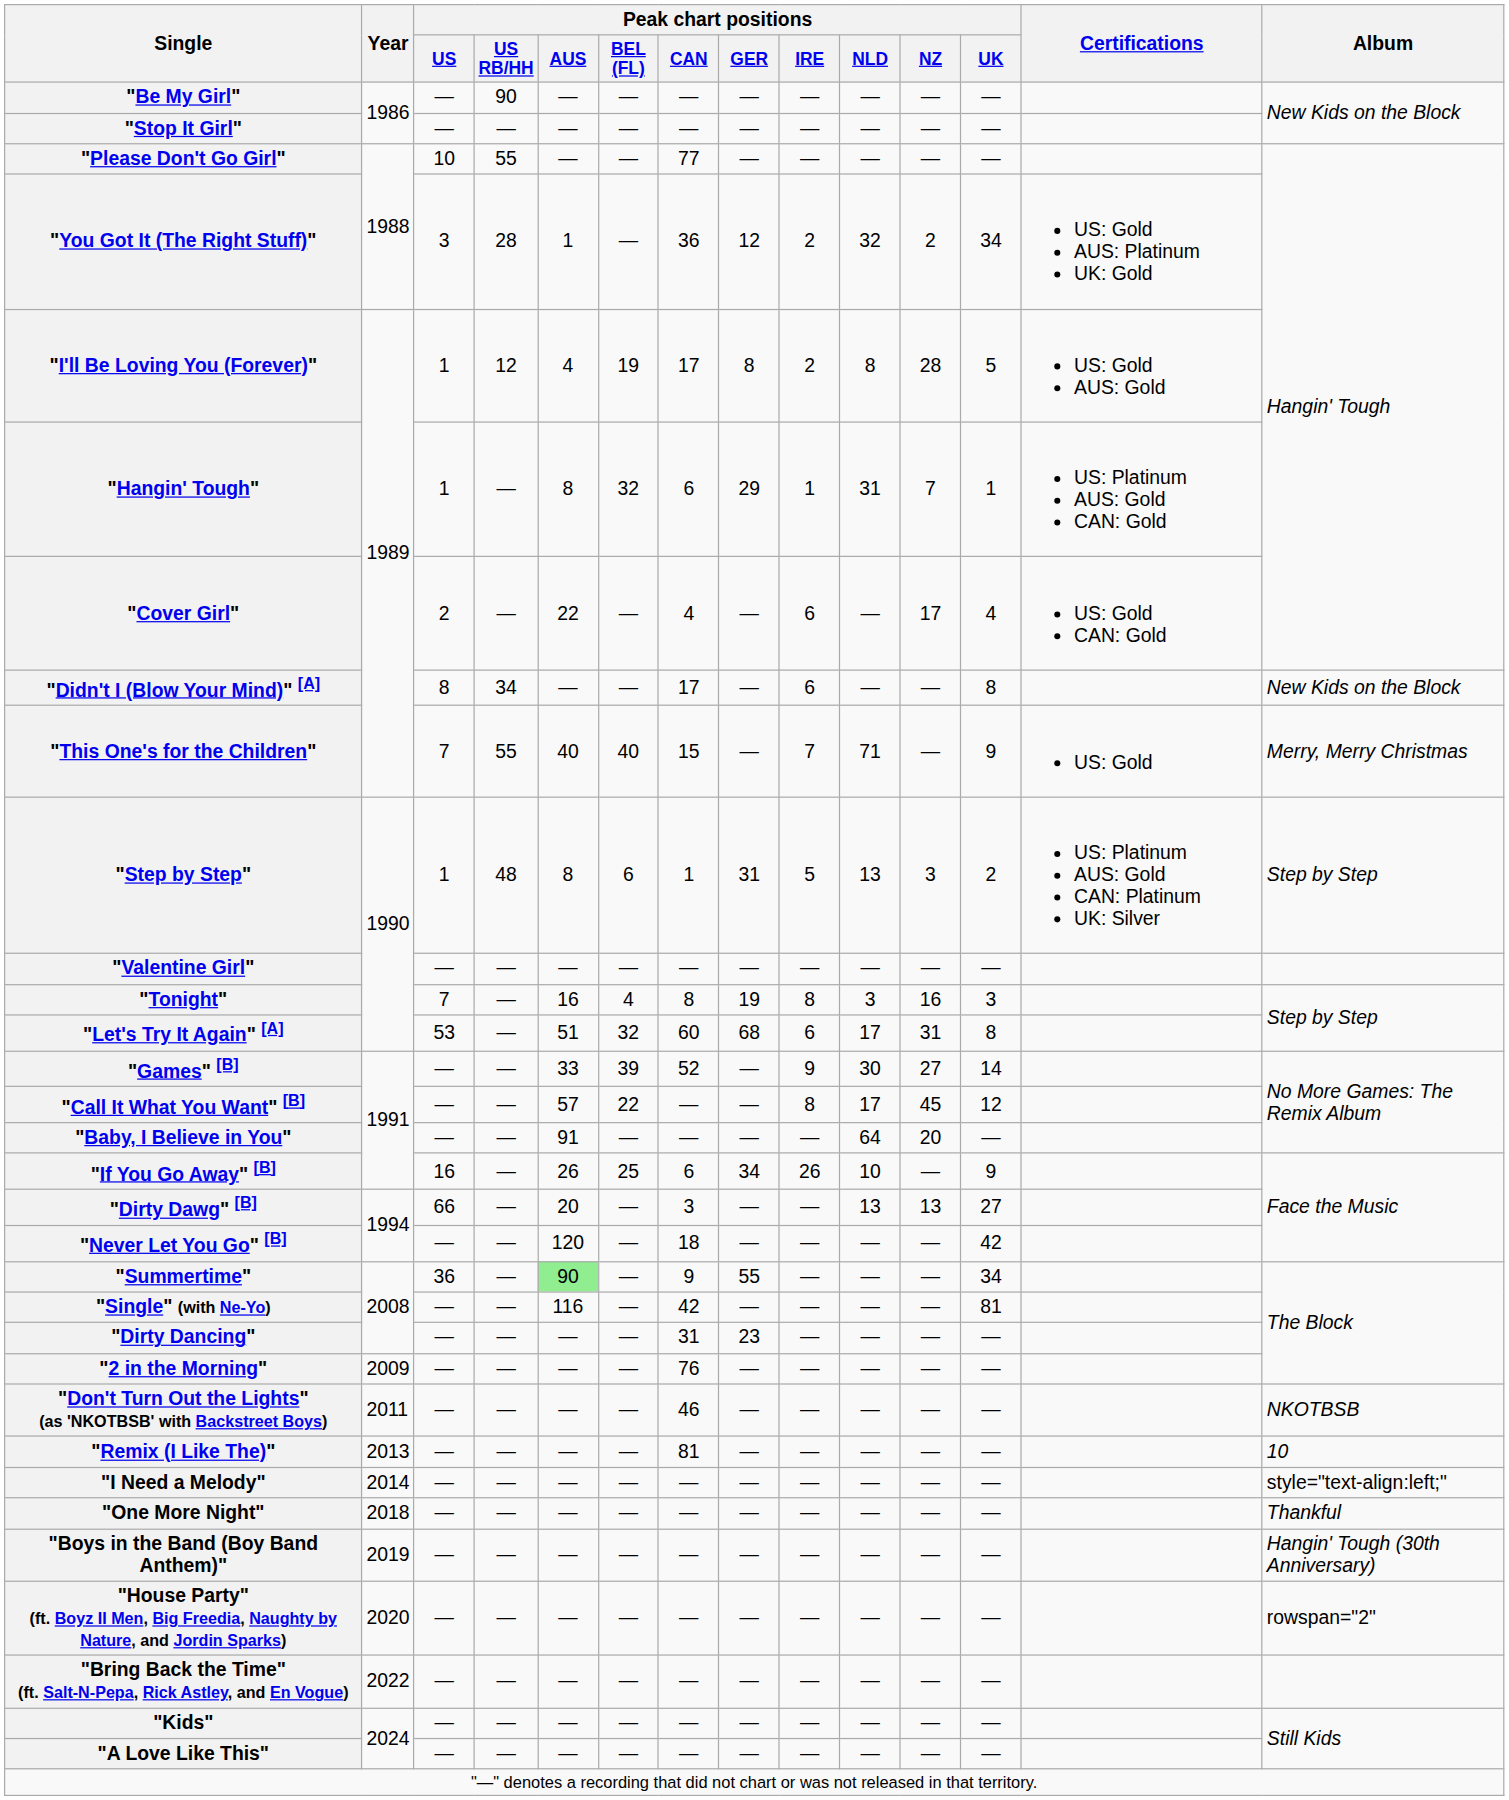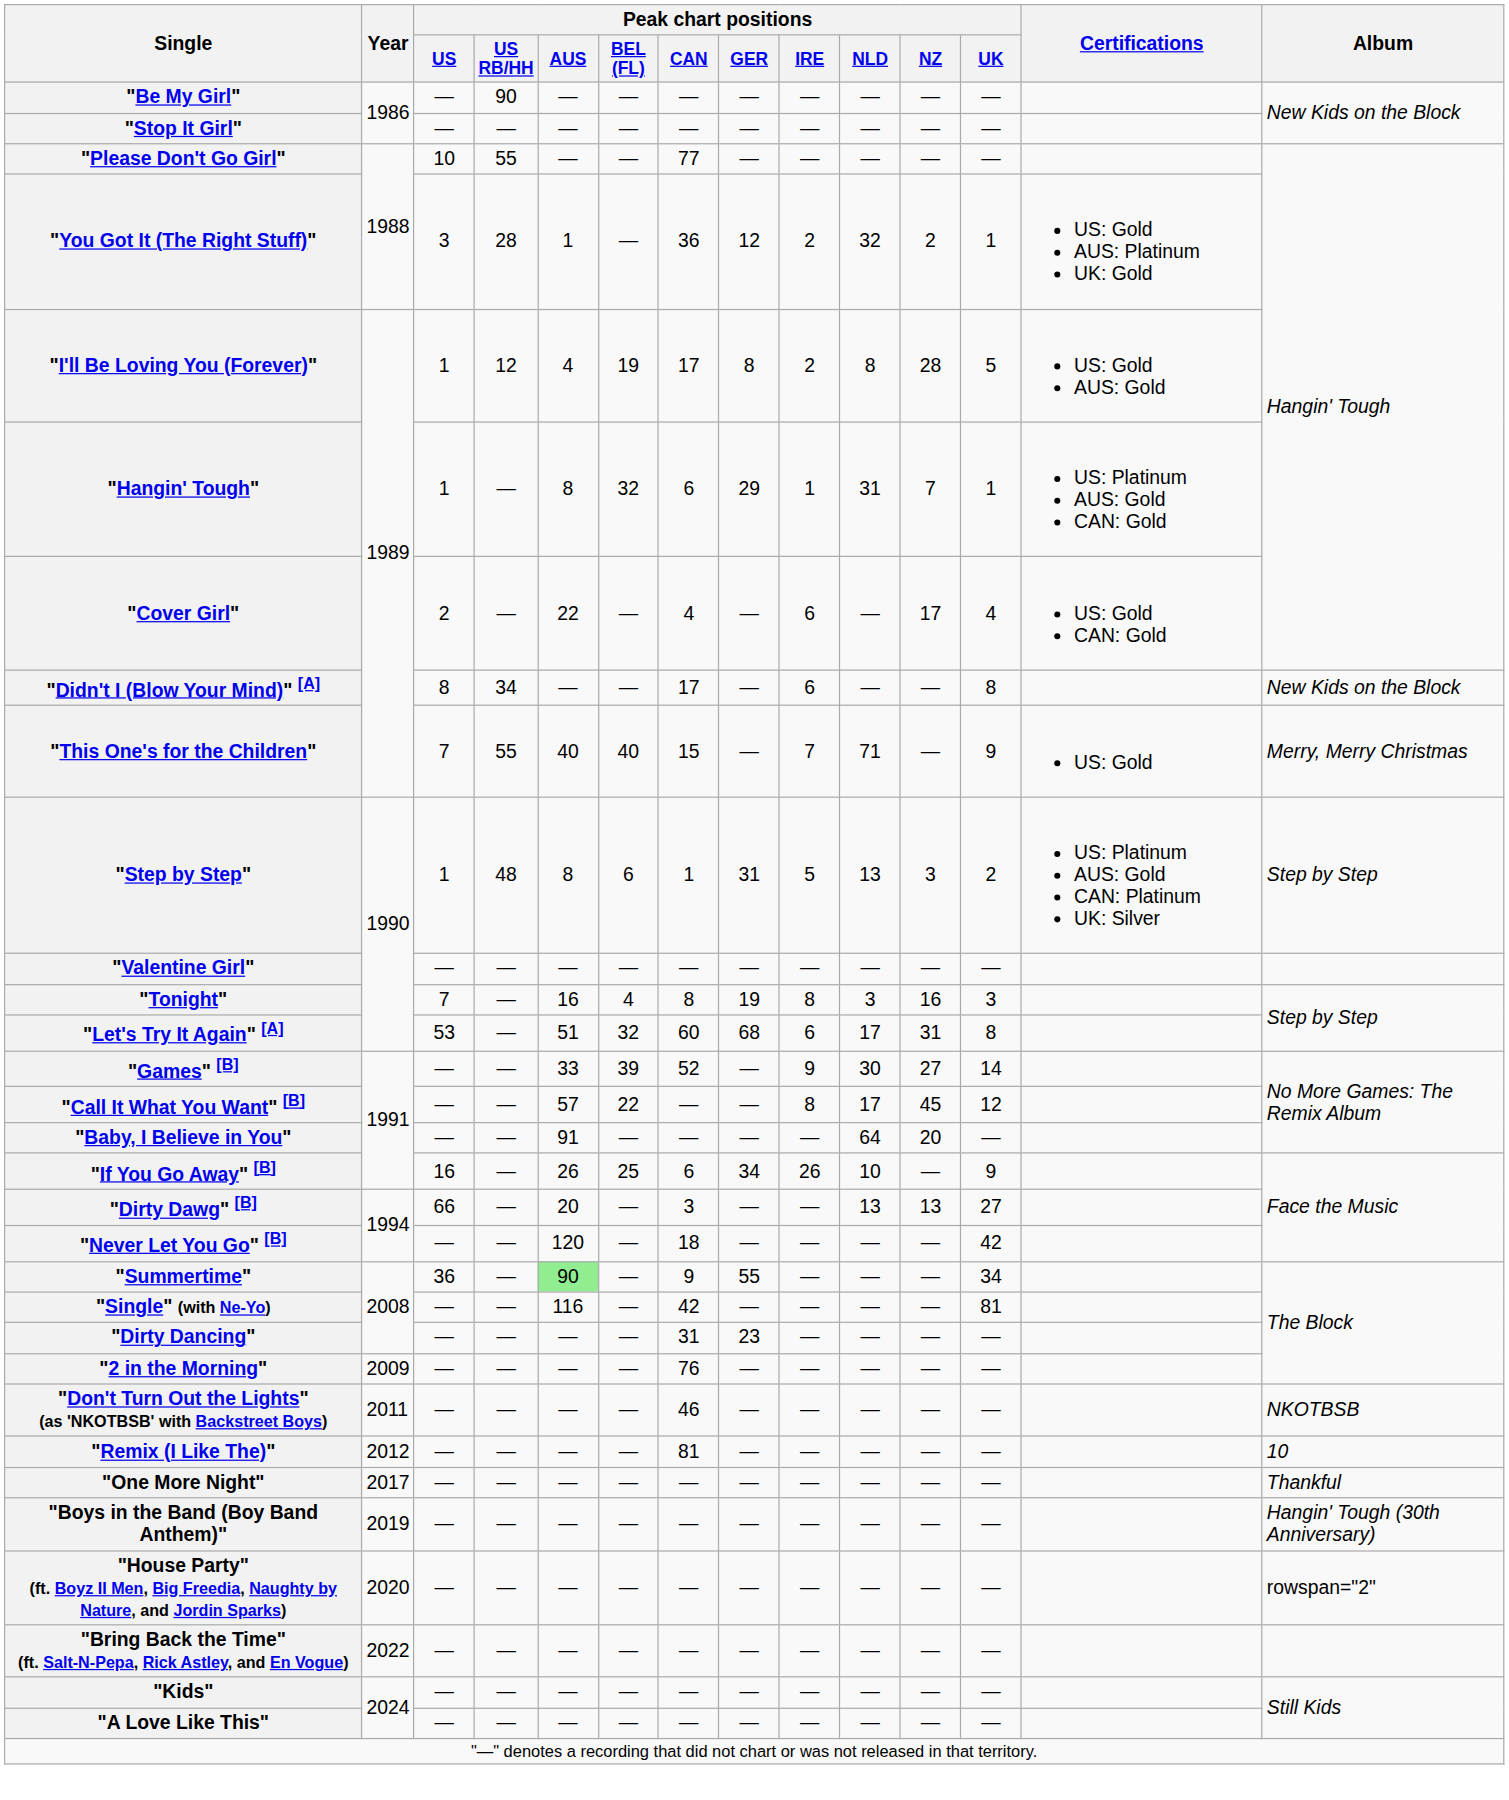(991, 241) 34 -> (991, 241) 1
(388, 1451) 2013 -> (388, 1451) 2012
- row: (183, 1482)
(388, 1513) 2018 -> (388, 1482) 2017
